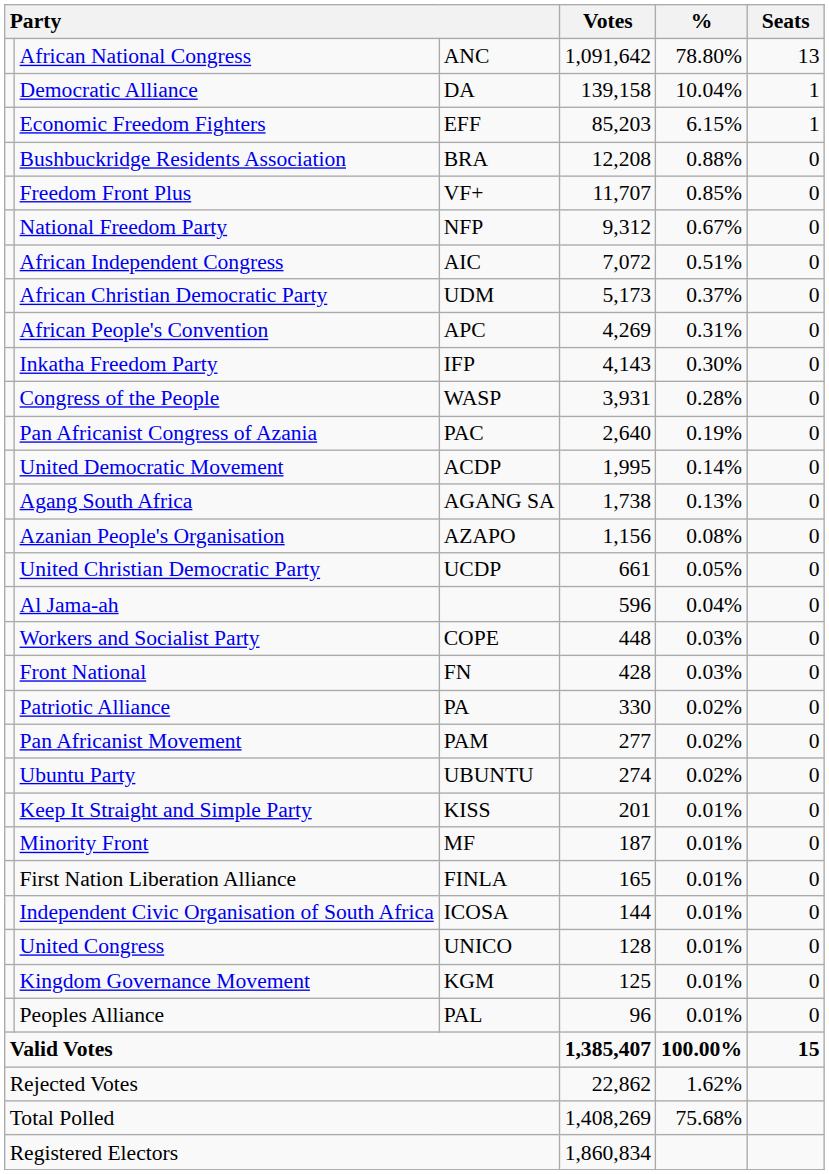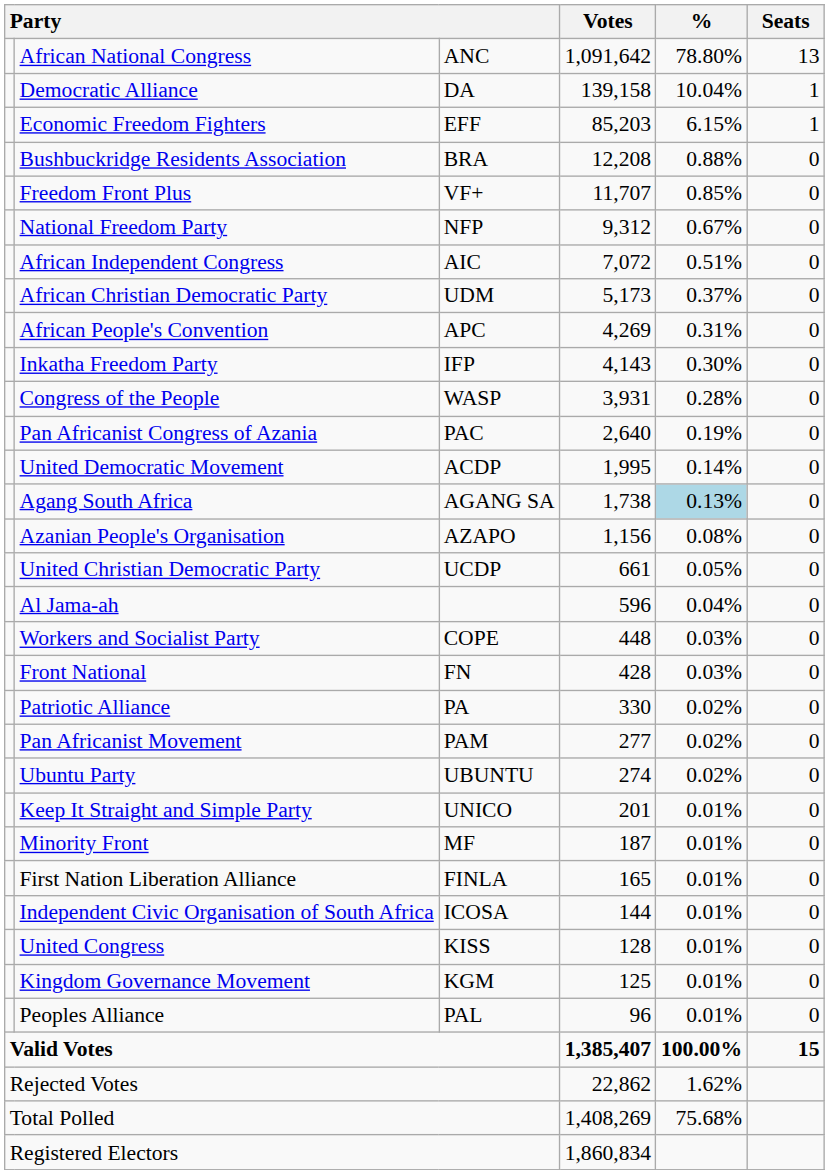(714, 501) no background -> (714, 501) lightblue background
(467, 809) KISS -> (478, 809) UNICO
(478, 946) UNICO -> (467, 946) KISS
